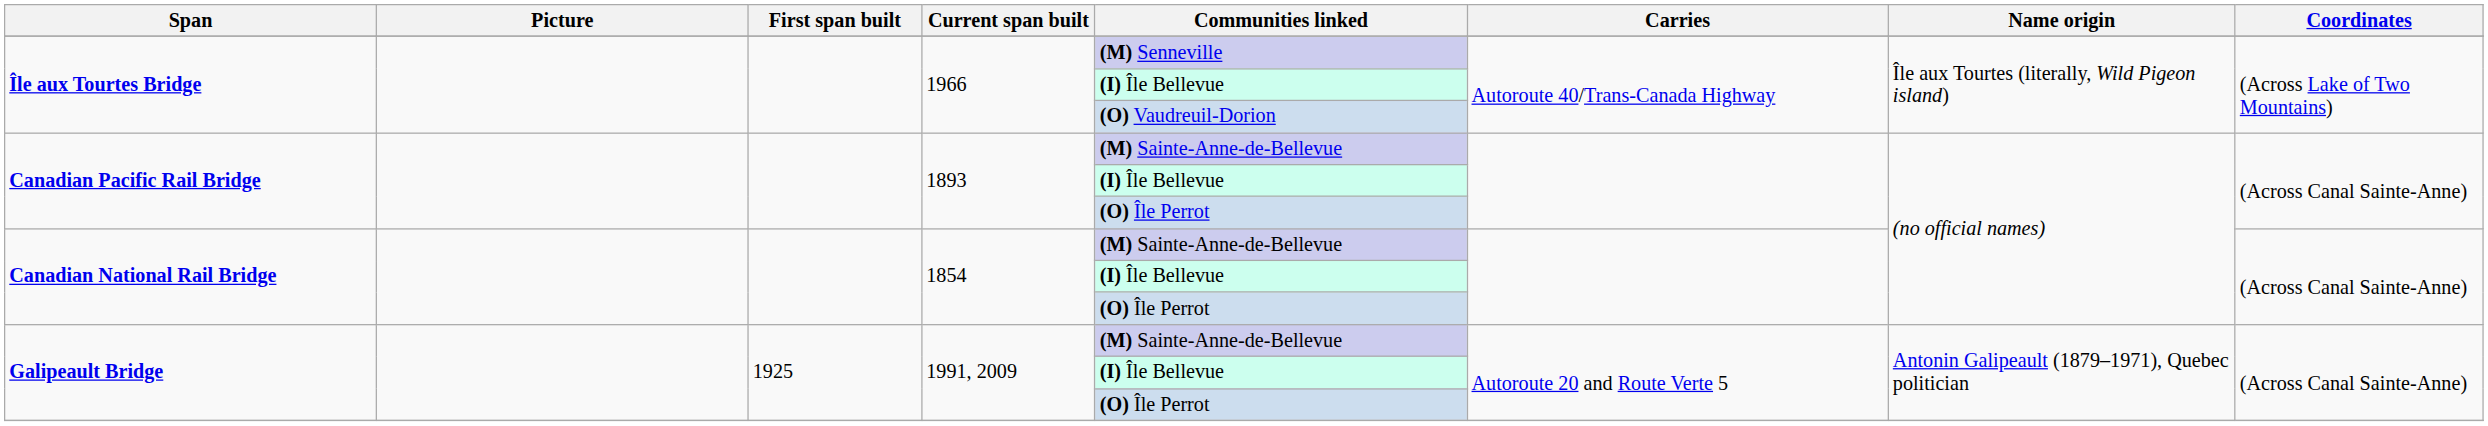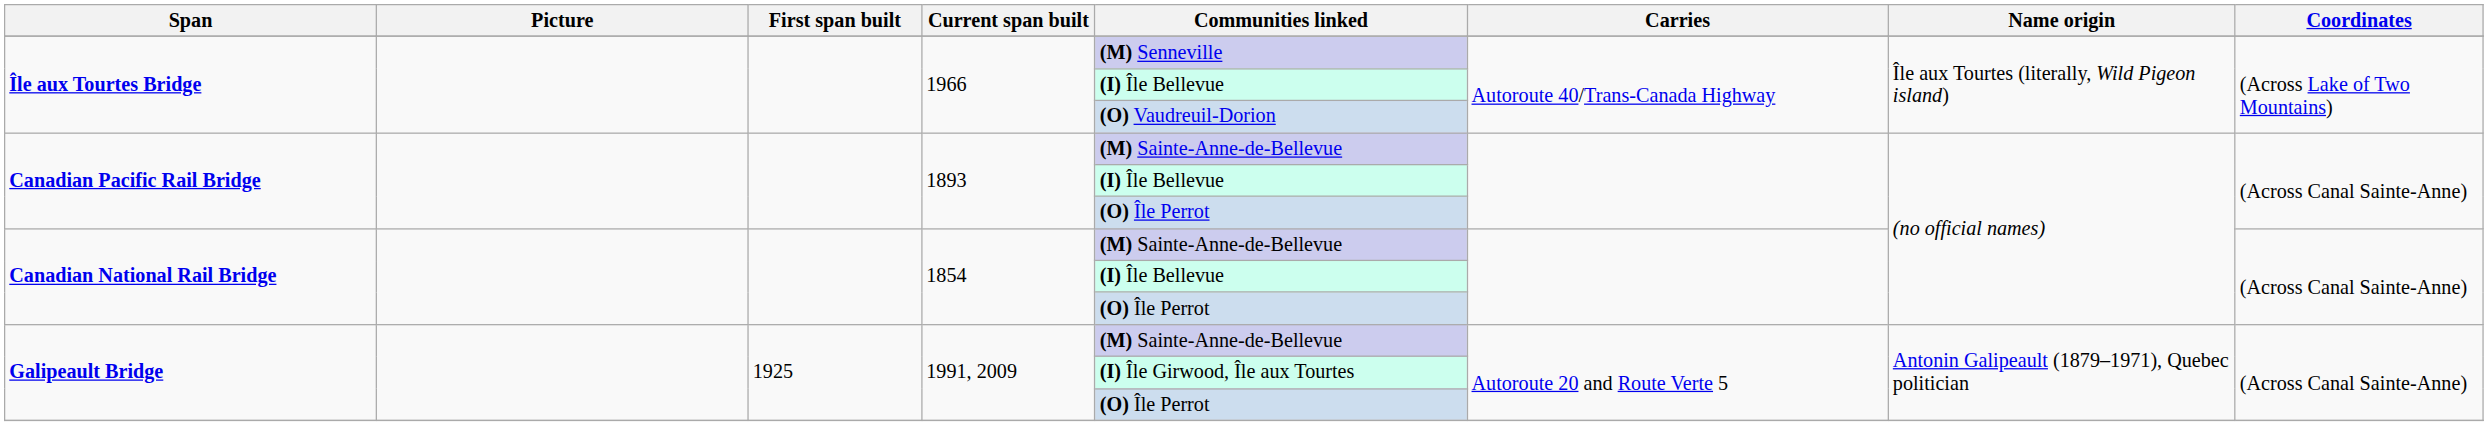(1162, 372) (I) Île Bellevue -> (1227, 372) (I) Île Girwood, Île aux Tourtes
